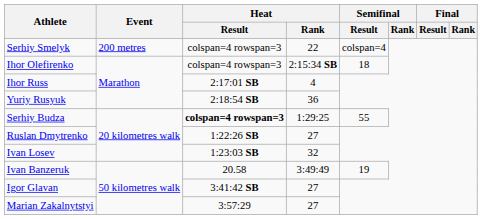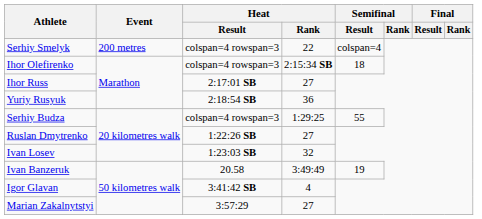(313, 83) 4 -> (308, 83) 27
(234, 118) bold -> (232, 118) normal
(313, 188) 27 -> (308, 188) 4
